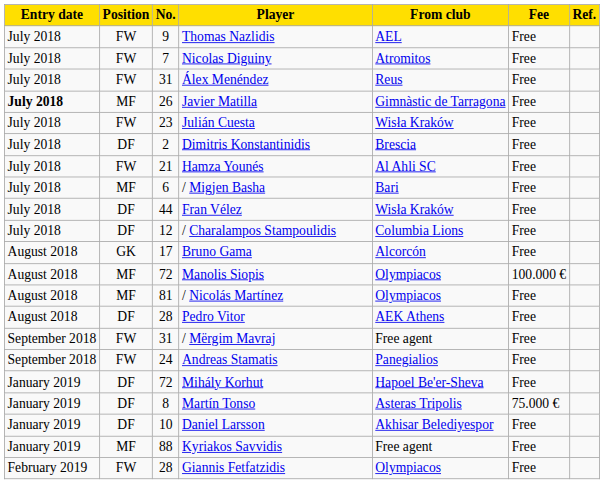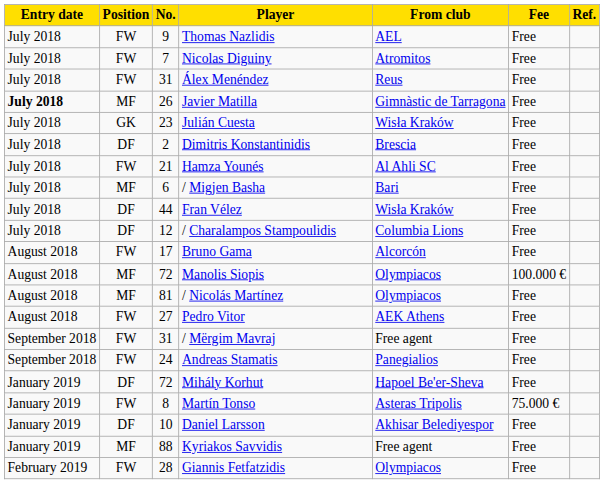(126, 123) FW -> (126, 123) GK
(126, 252) GK -> (126, 252) FW
(126, 317) DF -> (126, 317) FW
(166, 317) 28 -> (166, 317) 27
(126, 403) DF -> (126, 403) FW
